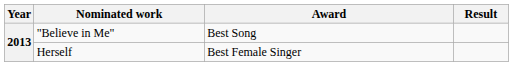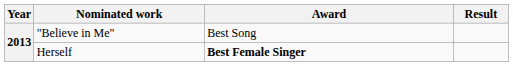(254, 52) normal -> (257, 52) bold
